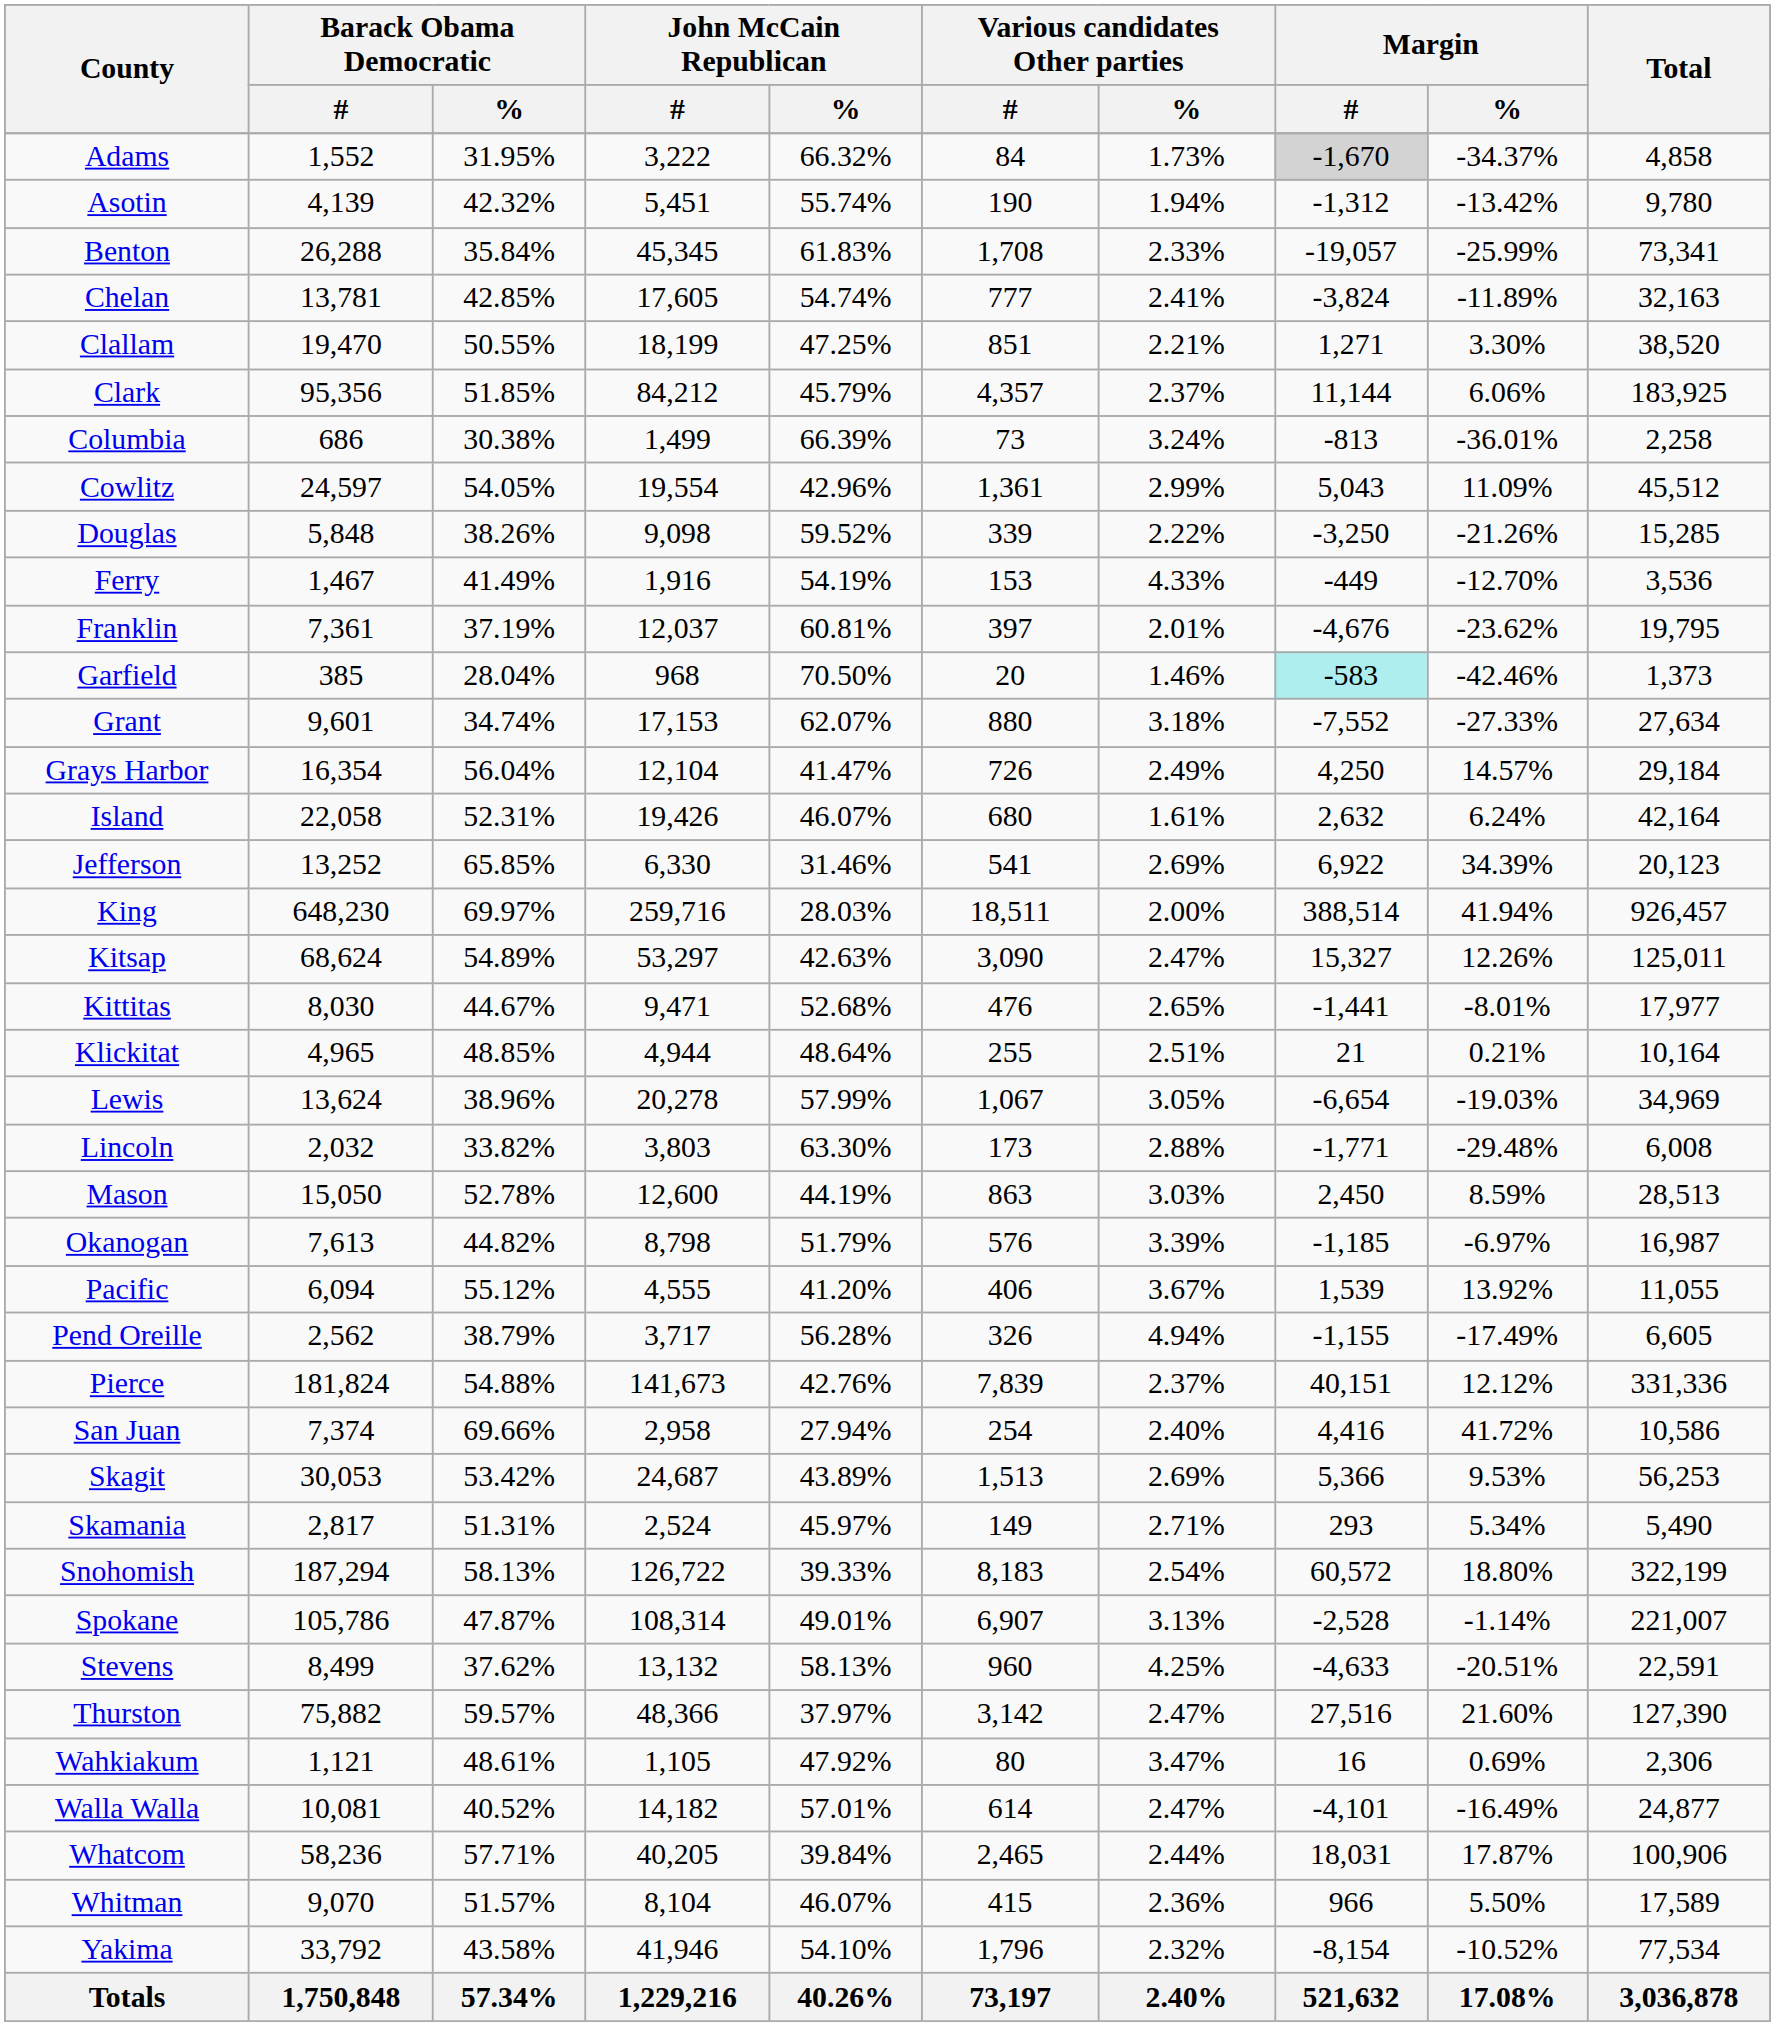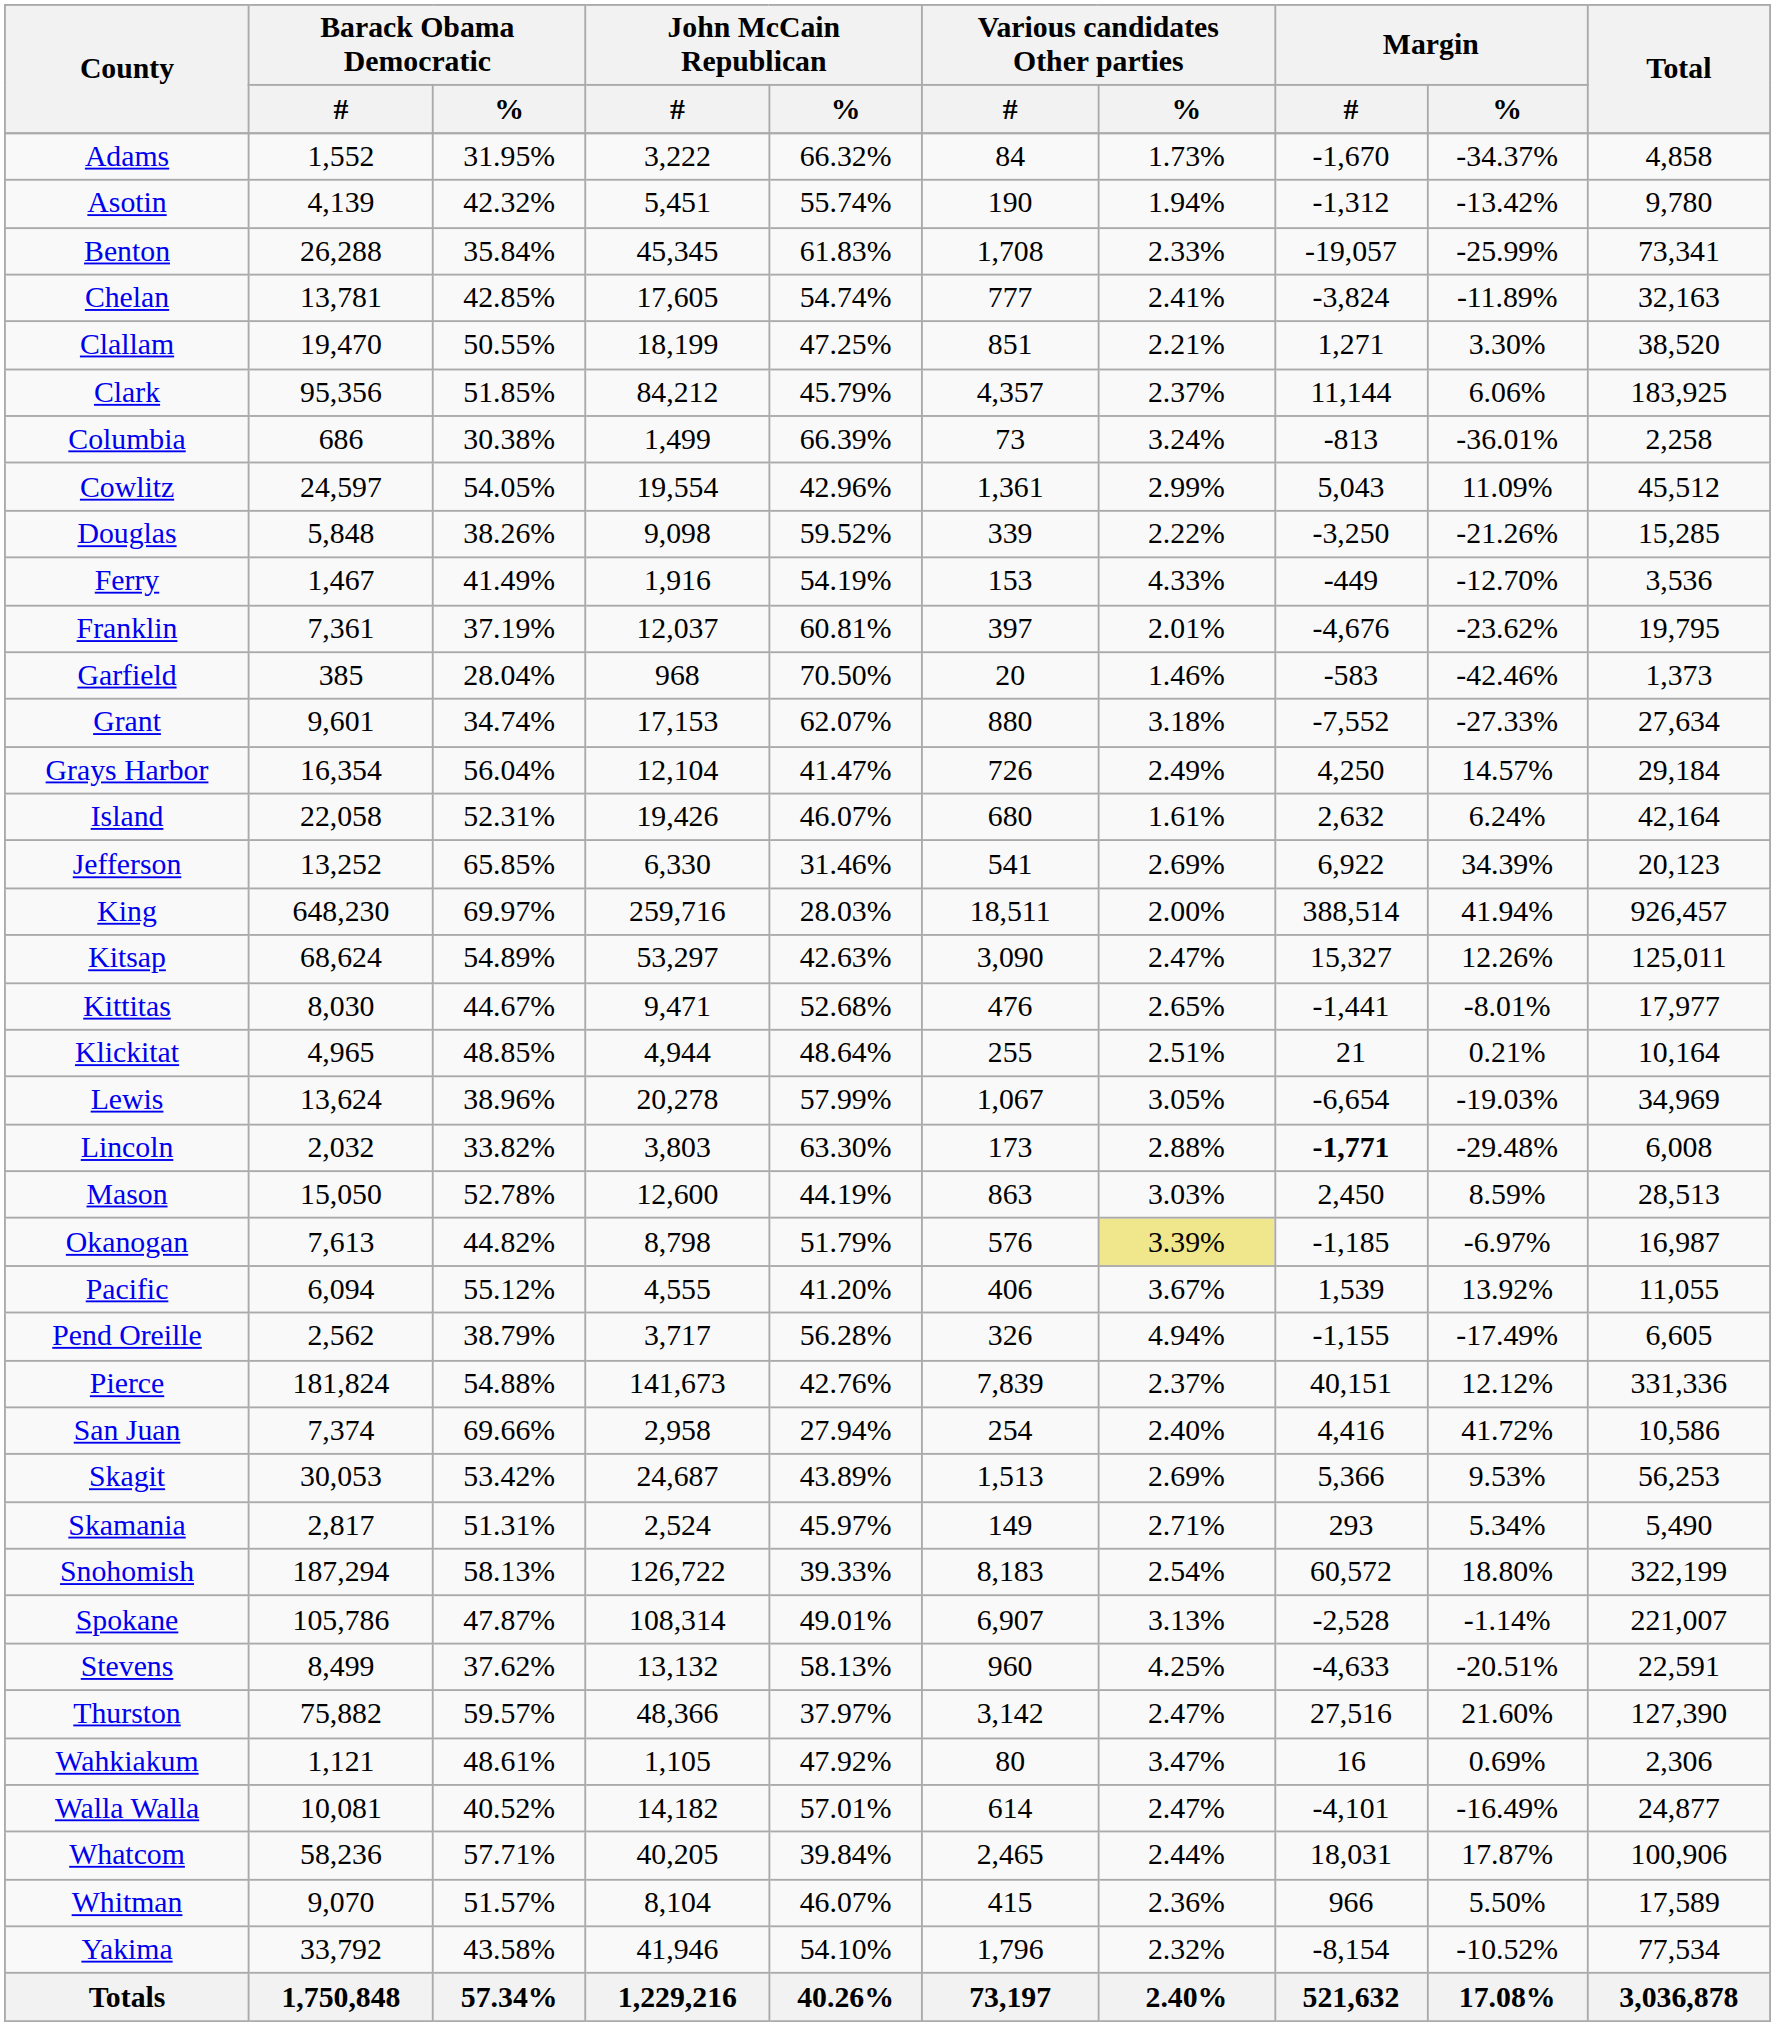(1351, 155) lightgrey background -> (1351, 155) no background
(1351, 675) paleturquoise background -> (1351, 675) no background
(1351, 1147) normal -> (1351, 1147) bold
(1186, 1241) no background -> (1186, 1241) khaki background
